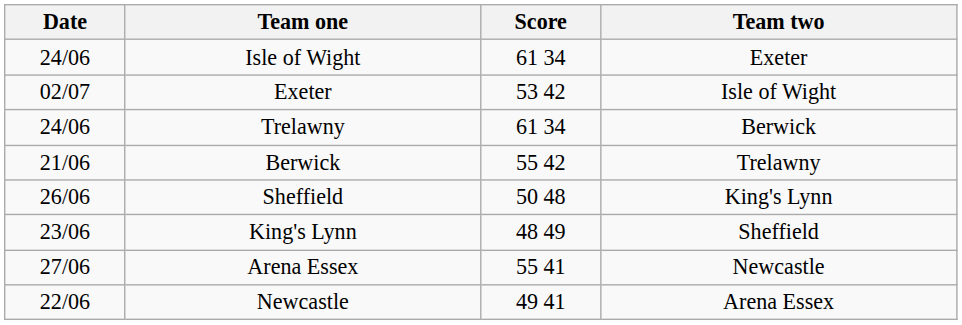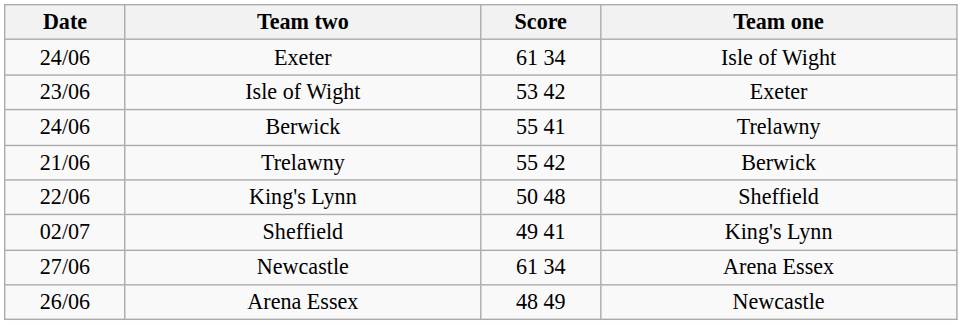columns swapped: (303, 22) <-> (779, 22)
(65, 92) 02/07 -> (65, 92) 23/06
(541, 127) 61 34 -> (541, 127) 55 41
(65, 197) 26/06 -> (65, 197) 22/06
(65, 232) 23/06 -> (65, 232) 02/07
(541, 232) 48 49 -> (541, 232) 49 41
(541, 267) 55 41 -> (541, 267) 61 34
(65, 302) 22/06 -> (65, 302) 26/06
(541, 302) 49 41 -> (541, 302) 48 49
